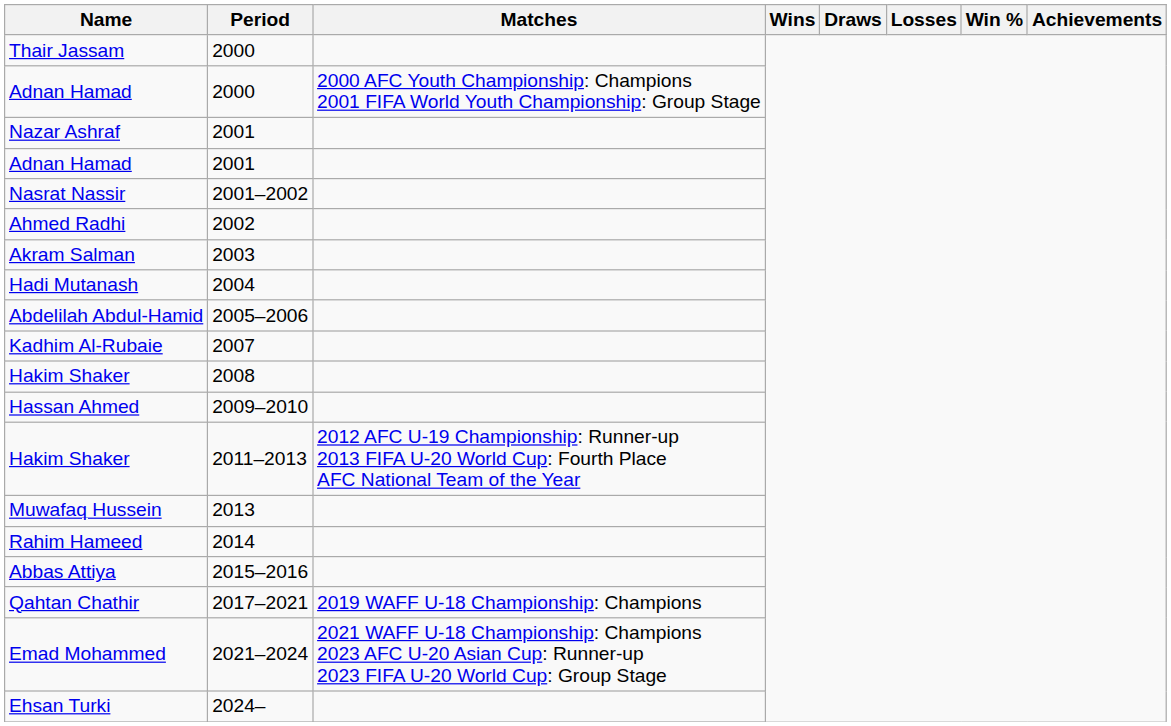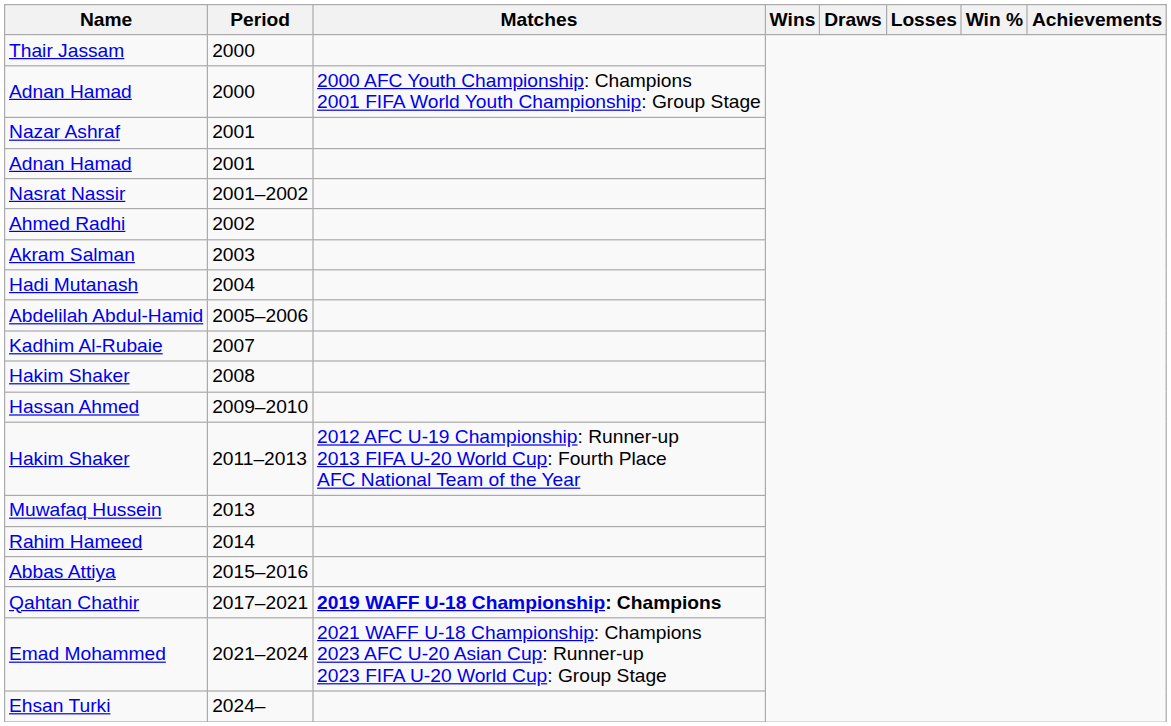(509, 602) normal -> (519, 602) bold
